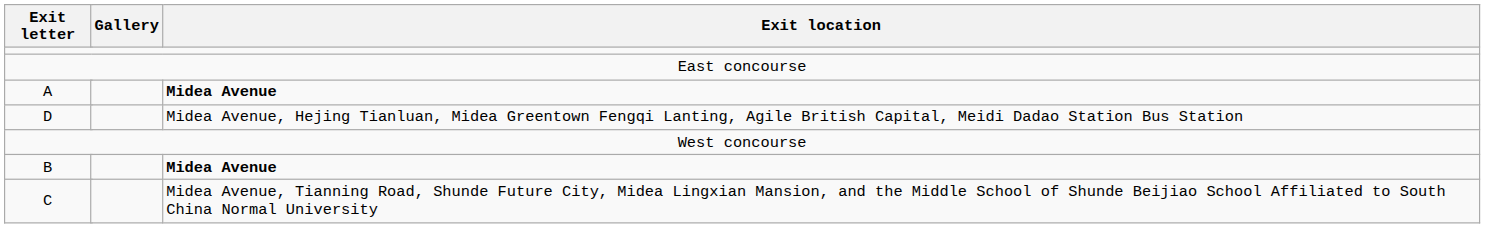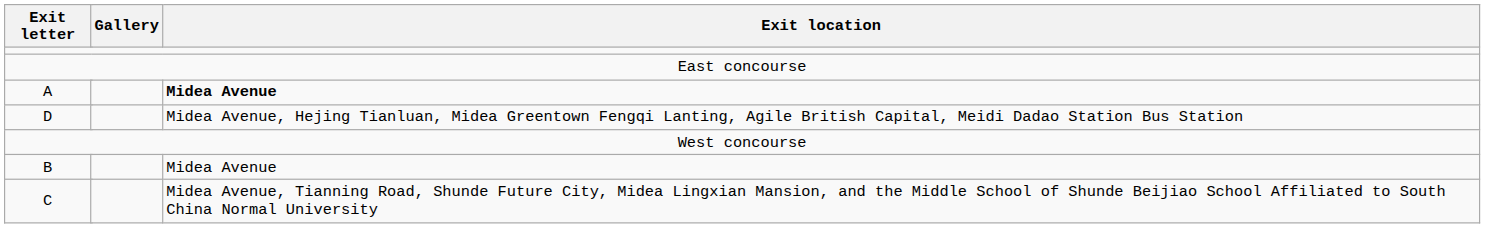(221, 167) bold -> (221, 167) normal
